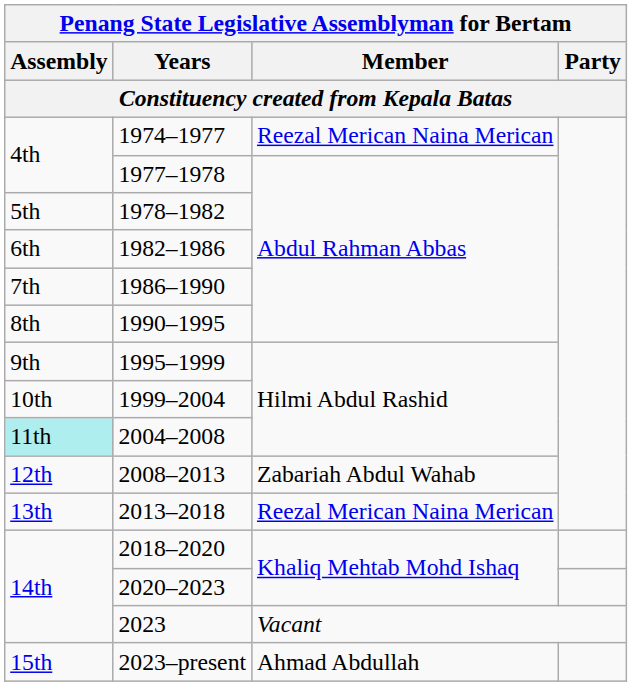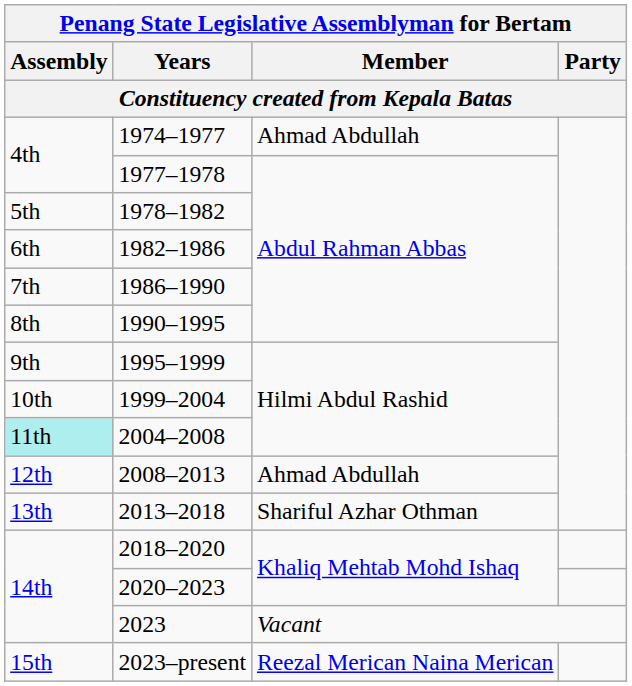(405, 135) Reezal Merican Naina Merican -> (338, 135) Ahmad Abdullah
(366, 473) Zabariah Abdul Wahab -> (338, 473) Ahmad Abdullah
(405, 511) Reezal Merican Naina Merican -> (367, 511) Shariful Azhar Othman
(338, 661) Ahmad Abdullah -> (405, 661) Reezal Merican Naina Merican
